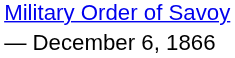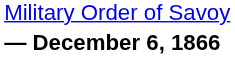(110, 43) normal -> (112, 43) bold
